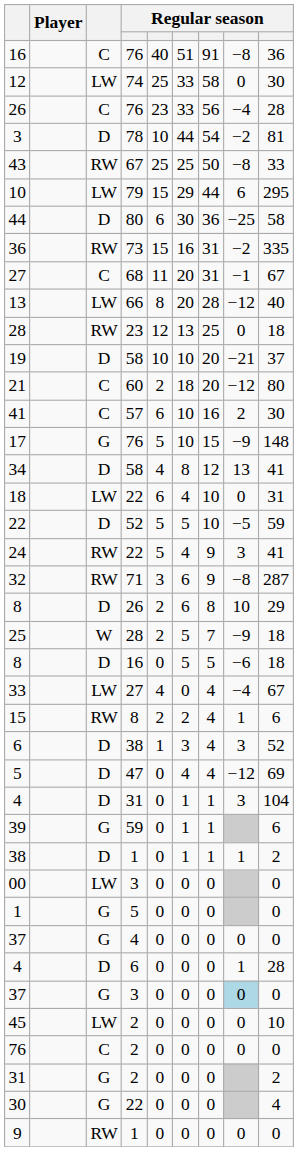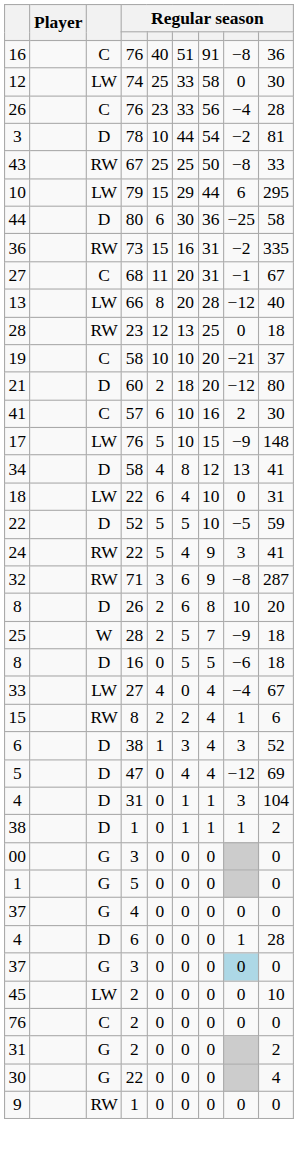(104, 358) D -> (104, 358) C
(104, 385) C -> (104, 385) D
(104, 441) G -> (104, 441) LW
(276, 607) 29 -> (276, 607) 20
- row: (17, 828)
(104, 883) LW -> (104, 856) G
